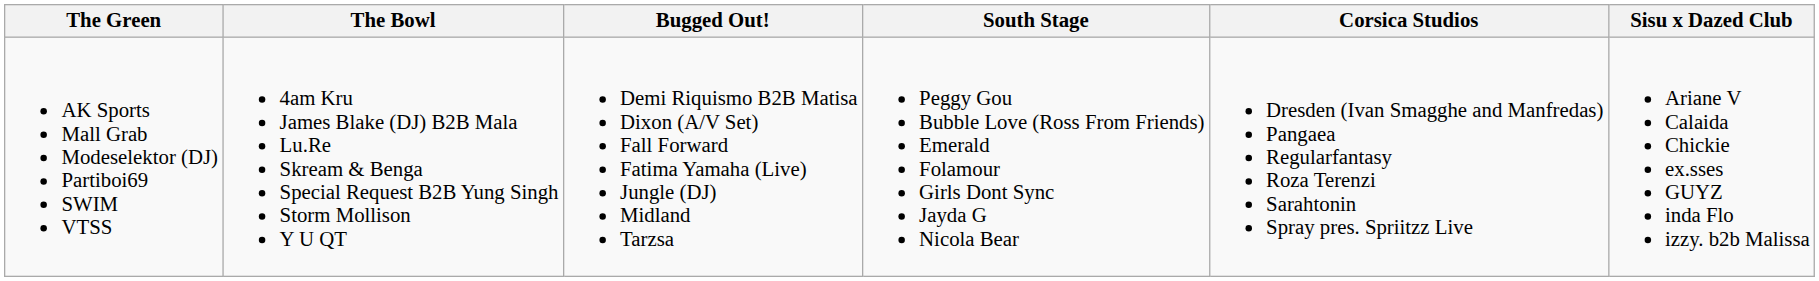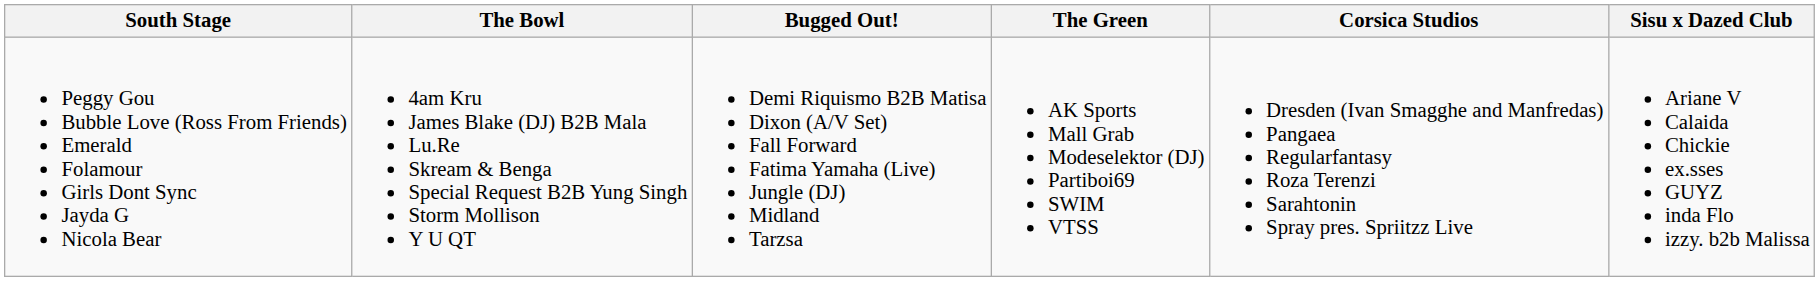columns swapped: (1036, 20) <-> (114, 20)
